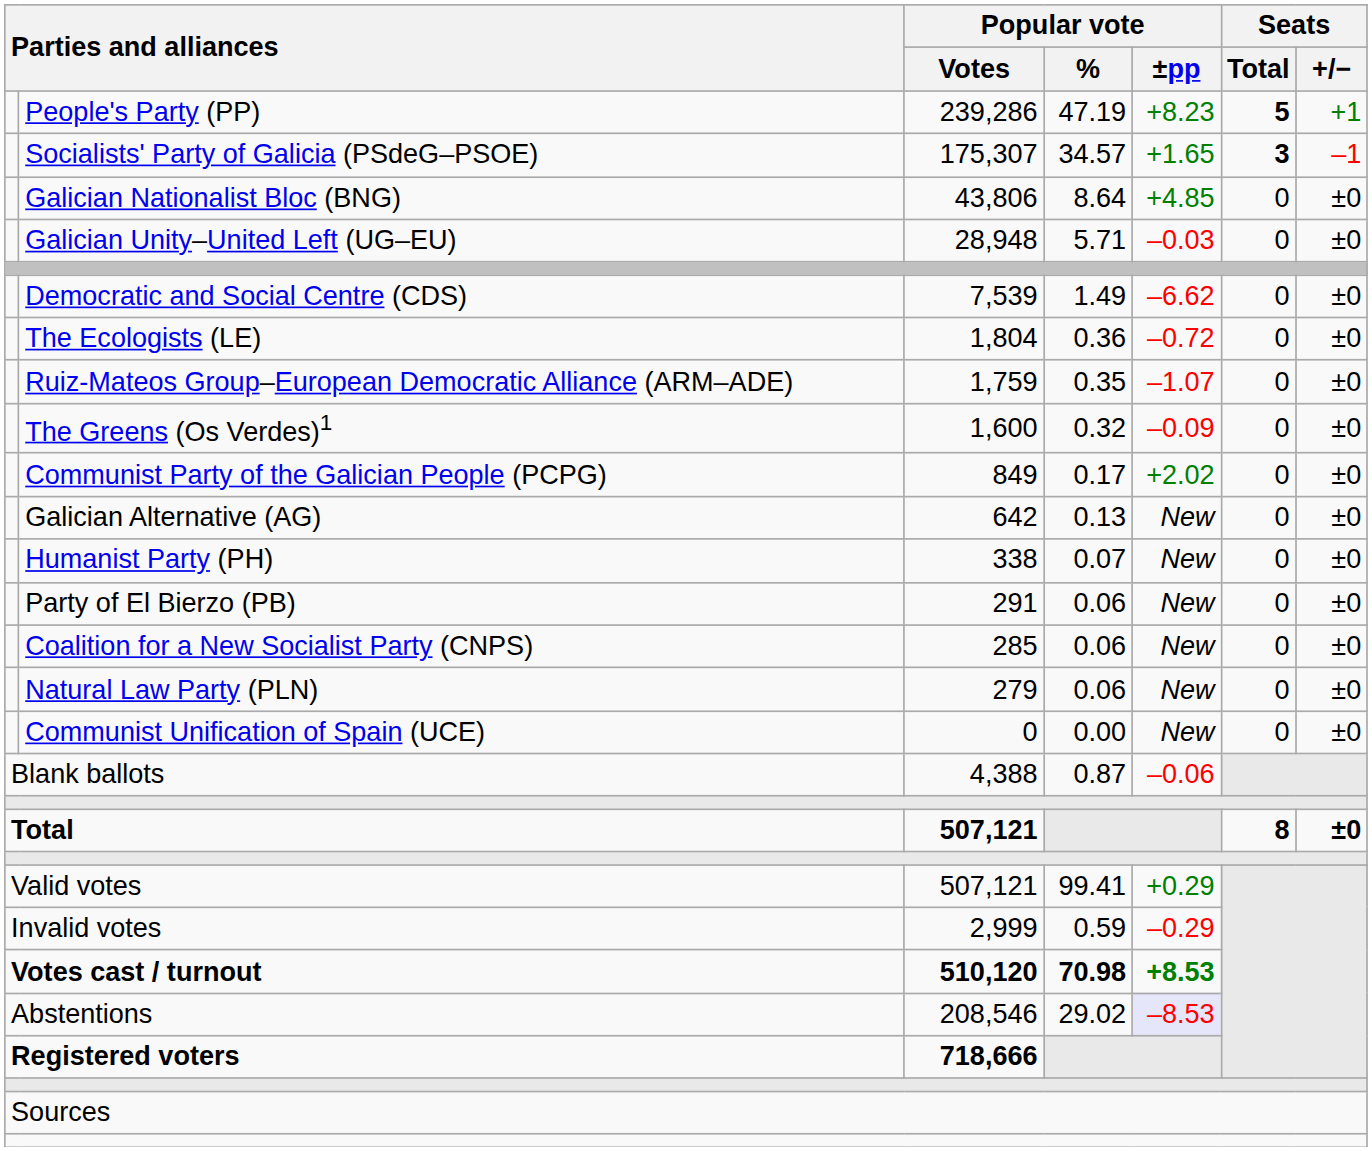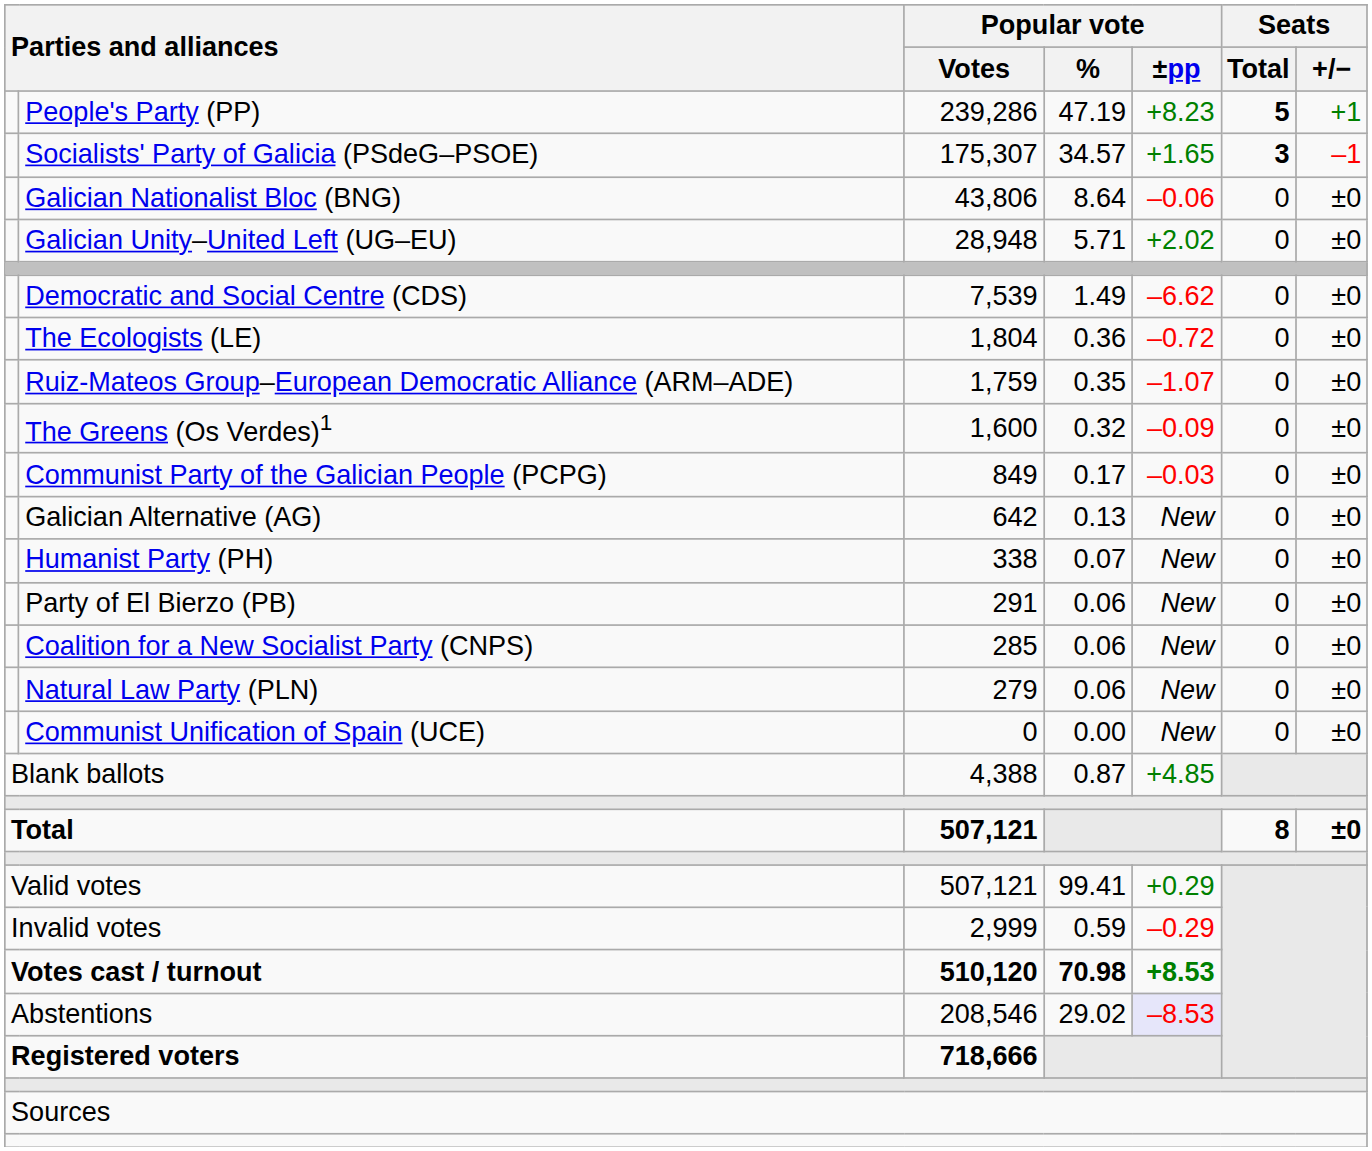(1180, 197) +4.85 -> (1181, 197) –0.06
(1181, 240) –0.03 -> (1180, 240) +2.02
(1180, 474) +2.02 -> (1181, 474) –0.03
(1181, 774) –0.06 -> (1180, 774) +4.85
